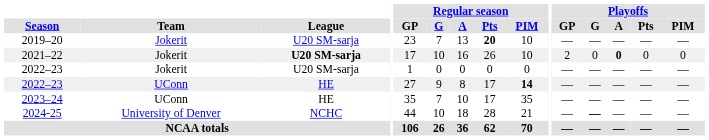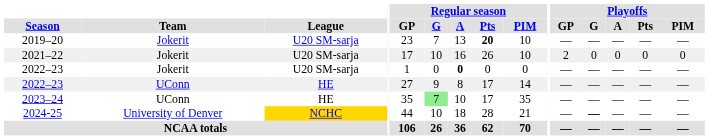(326, 55) bold -> (326, 55) normal
(619, 55) bold -> (618, 55) normal
(463, 69) normal -> (460, 69) bold
(527, 84) bold -> (525, 84) normal
(439, 99) no background -> (436, 99) lightgreen background
(326, 113) no background -> (326, 113) gold background
